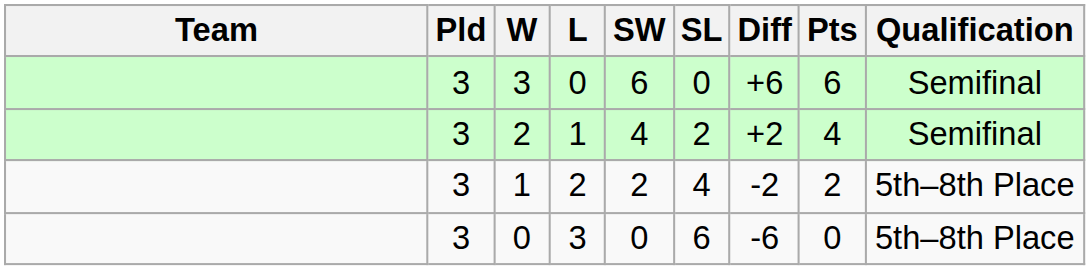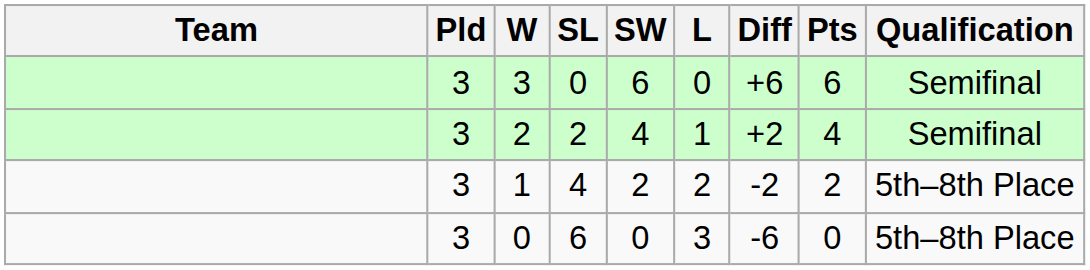columns swapped: (578, 30) <-> (702, 30)
